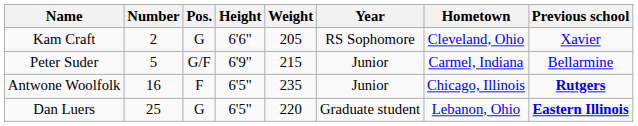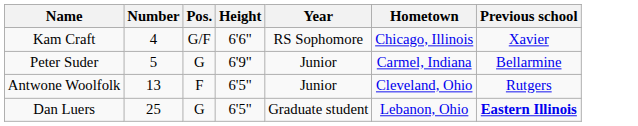- column: (291, 16)
(153, 39) 2 -> (153, 39) 4
(199, 39) G -> (199, 39) G/F
(476, 39) Cleveland, Ohio -> (424, 39) Chicago, Illinois
(199, 62) G/F -> (199, 62) G
(153, 86) 16 -> (153, 86) 13
(476, 86) Chicago, Illinois -> (424, 86) Cleveland, Ohio
(581, 86) bold -> (529, 86) normal
